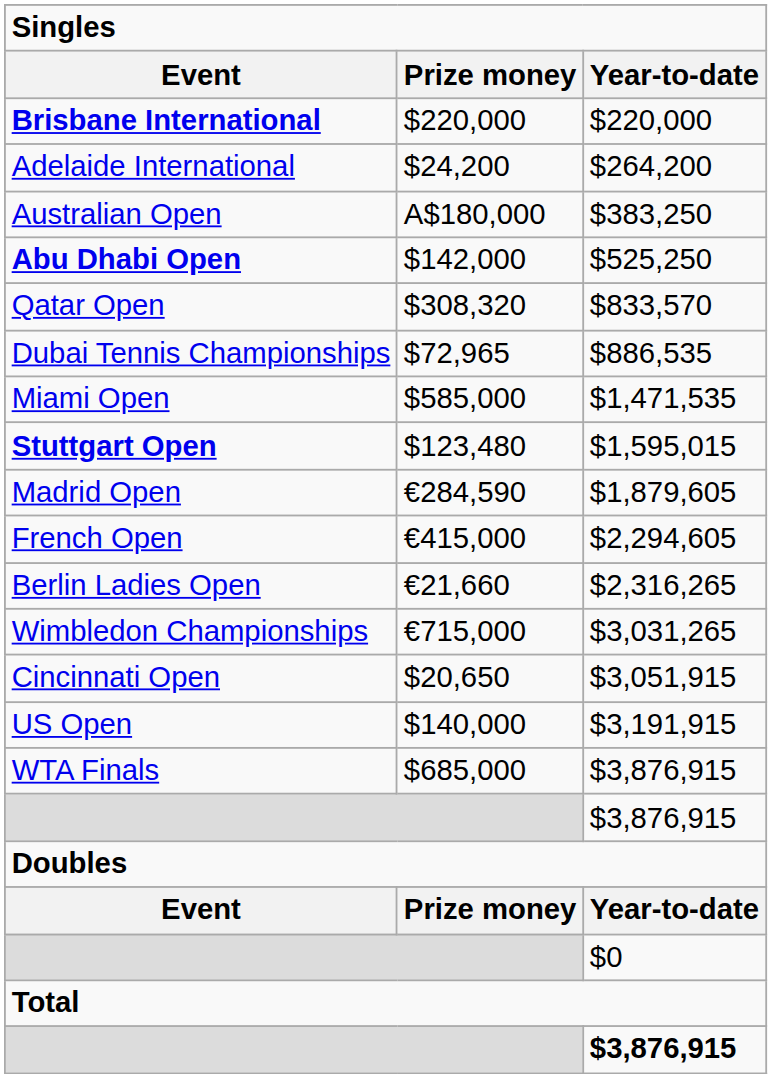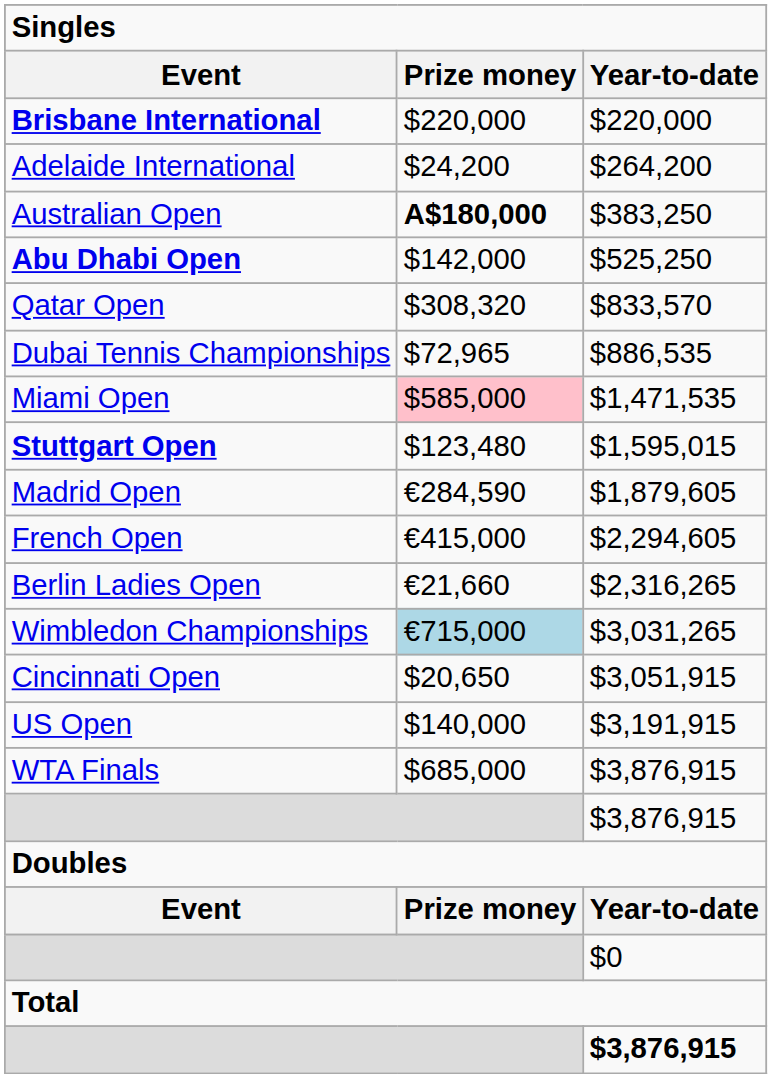(475, 213) normal -> (475, 213) bold
(465, 399) no background -> (465, 399) pink background
(465, 631) no background -> (465, 631) lightblue background
